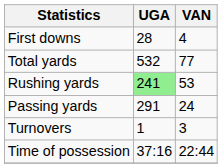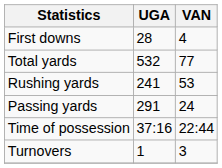(148, 83) lightgreen background -> (148, 83) no background
rows swapped: (40, 128) <-> (69, 151)
